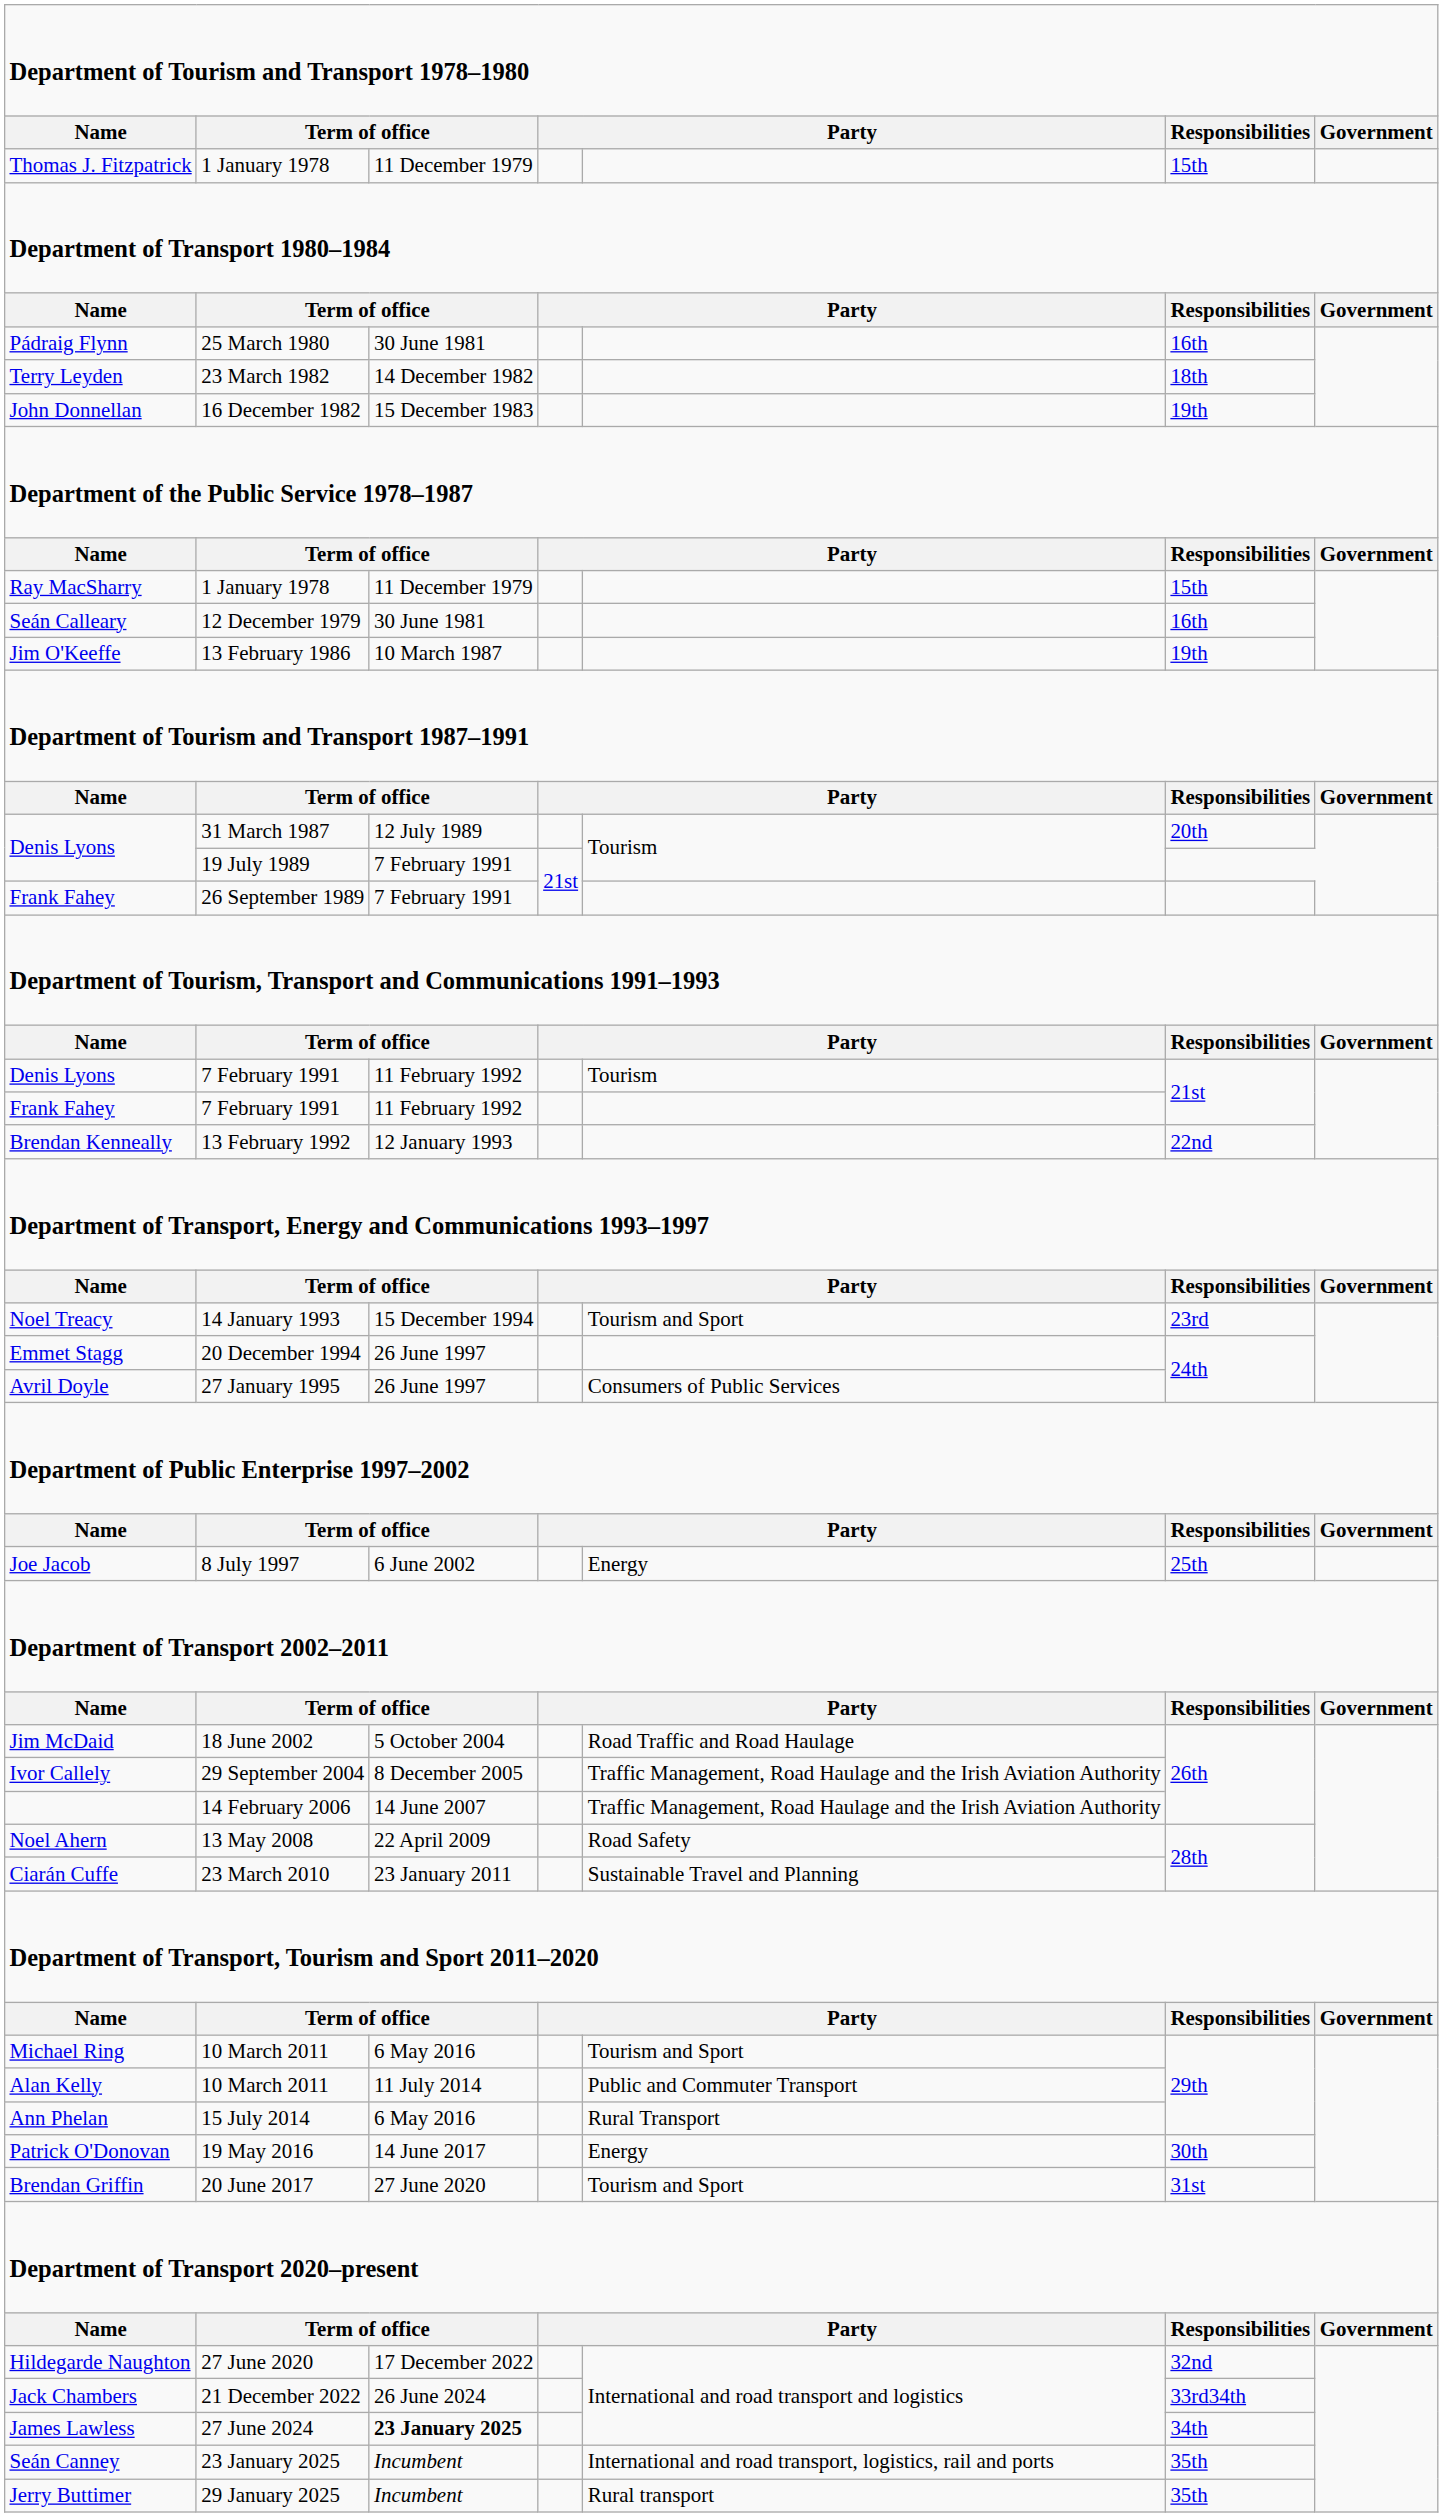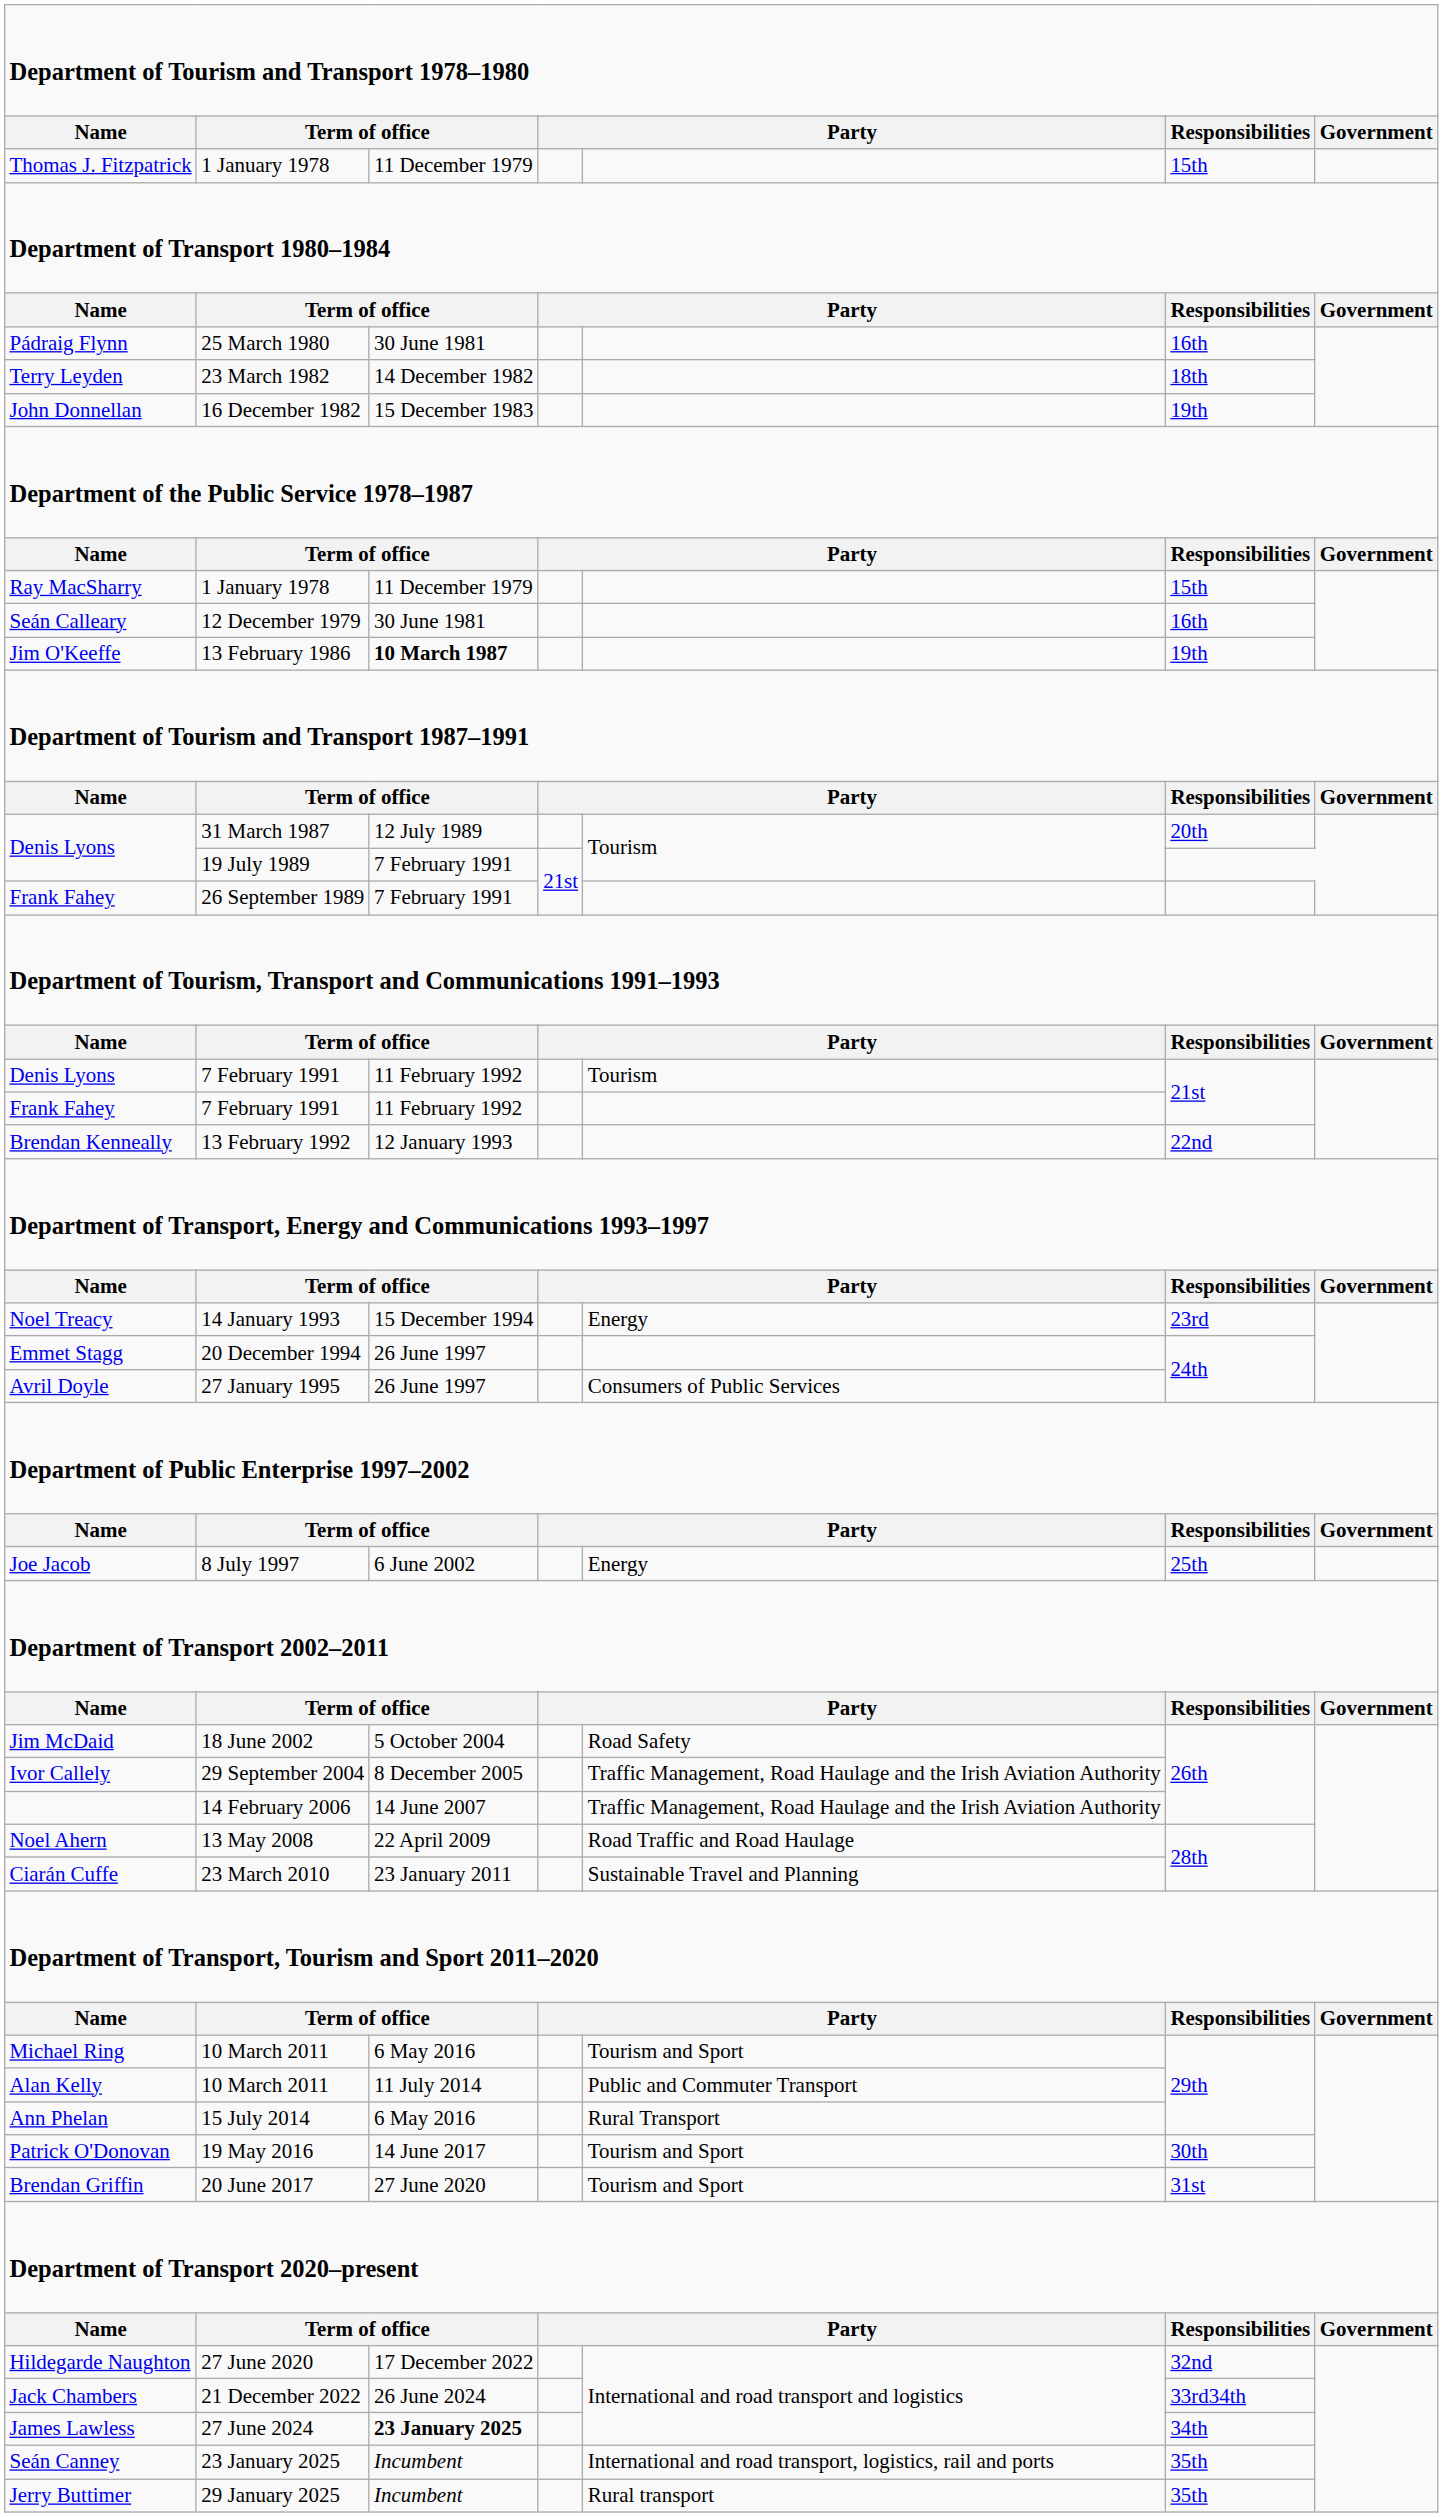(438, 653) normal -> (441, 653) bold
(666, 1319) Tourism and Sport -> (618, 1319) Energy
(721, 1740) Road Traffic and Road Haulage -> (639, 1740) Road Safety
(639, 1840) Road Safety -> (721, 1840) Road Traffic and Road Haulage
(618, 2151) Energy -> (666, 2151) Tourism and Sport
